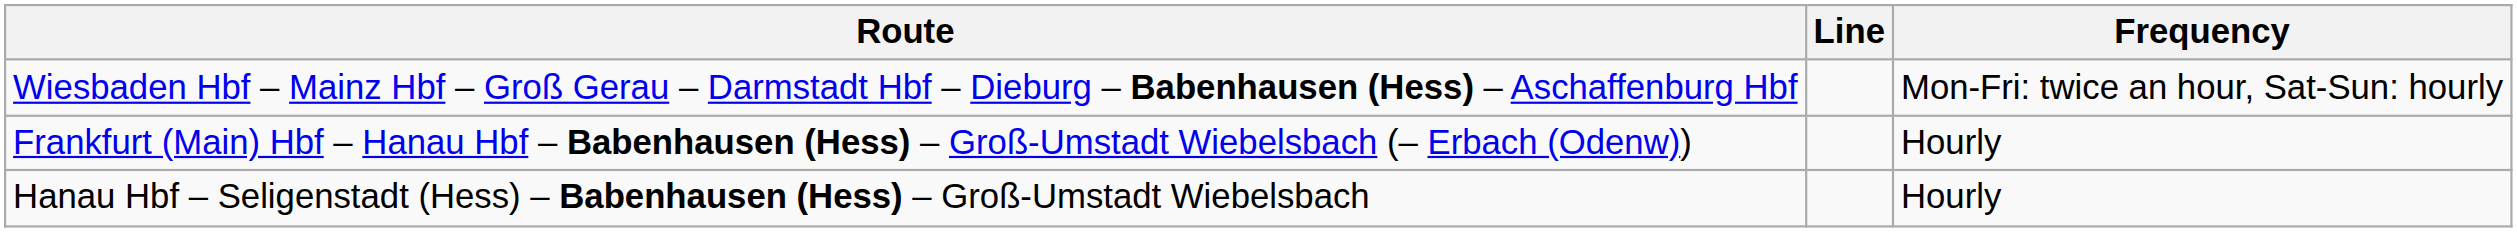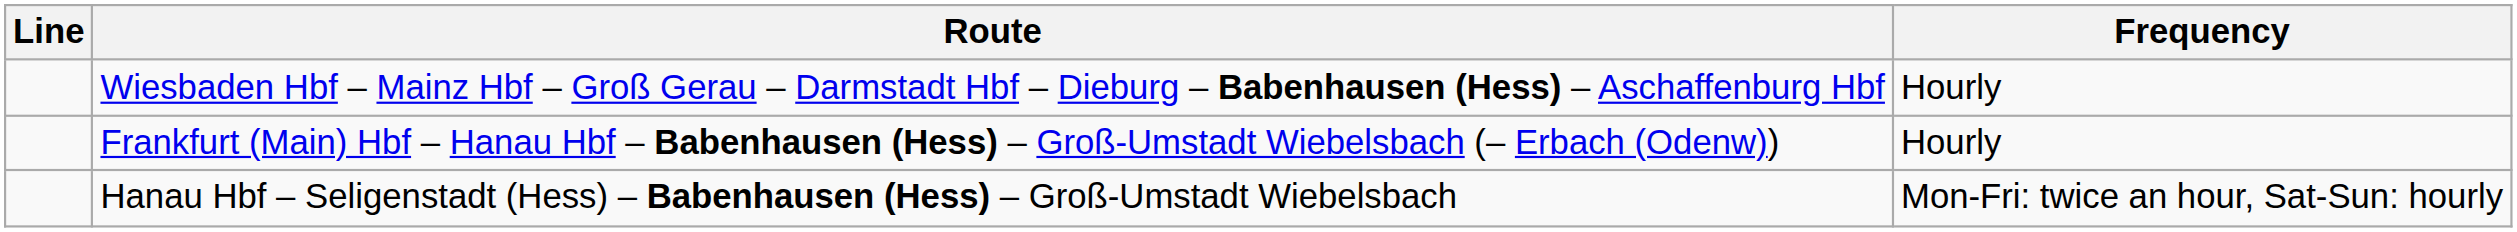columns swapped: (1849, 32) <-> (905, 32)
(2202, 87) Mon-Fri: twice an hour, Sat-Sun: hourly -> (1951, 87) Hourly
(1951, 197) Hourly -> (2202, 197) Mon-Fri: twice an hour, Sat-Sun: hourly
